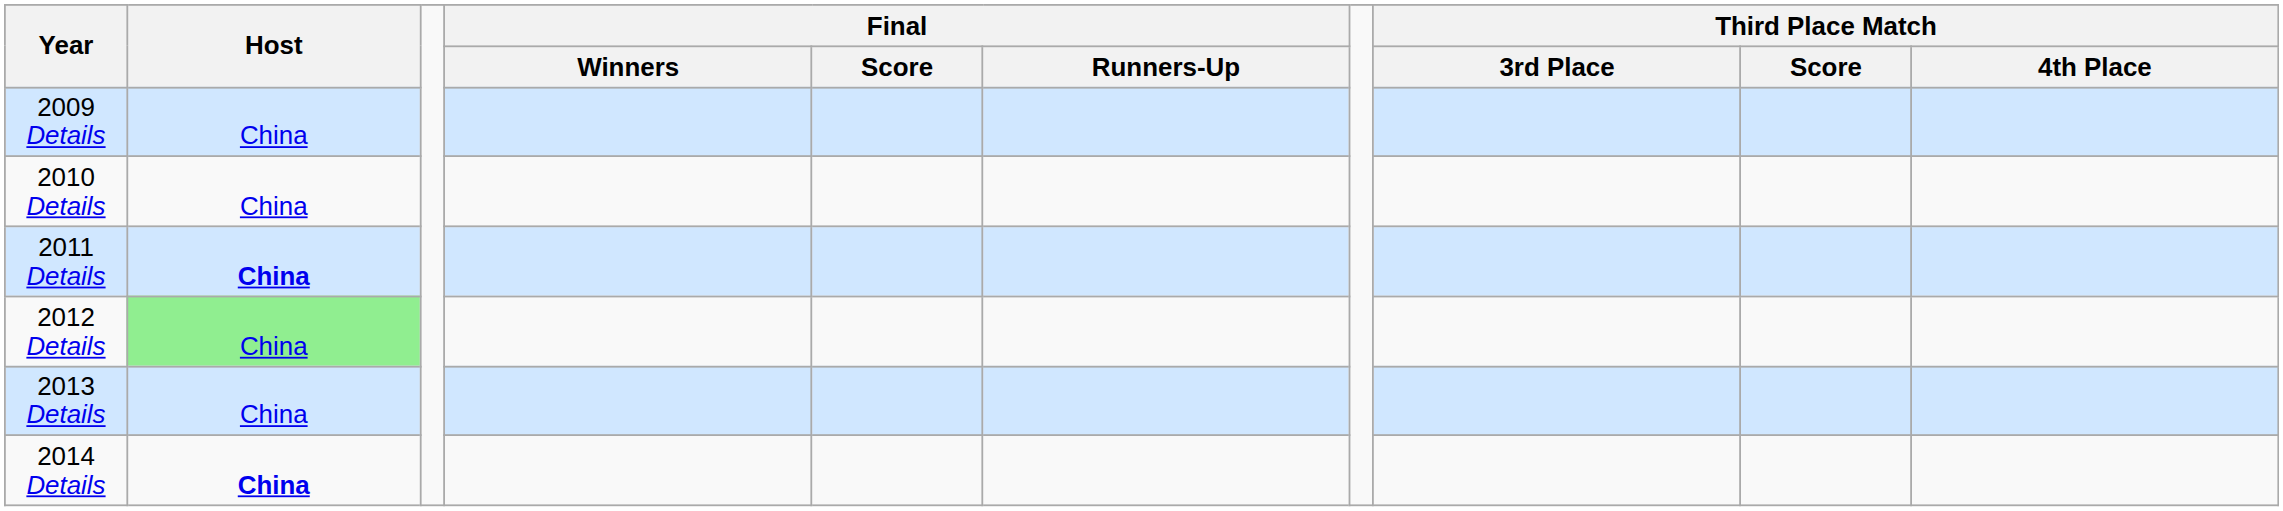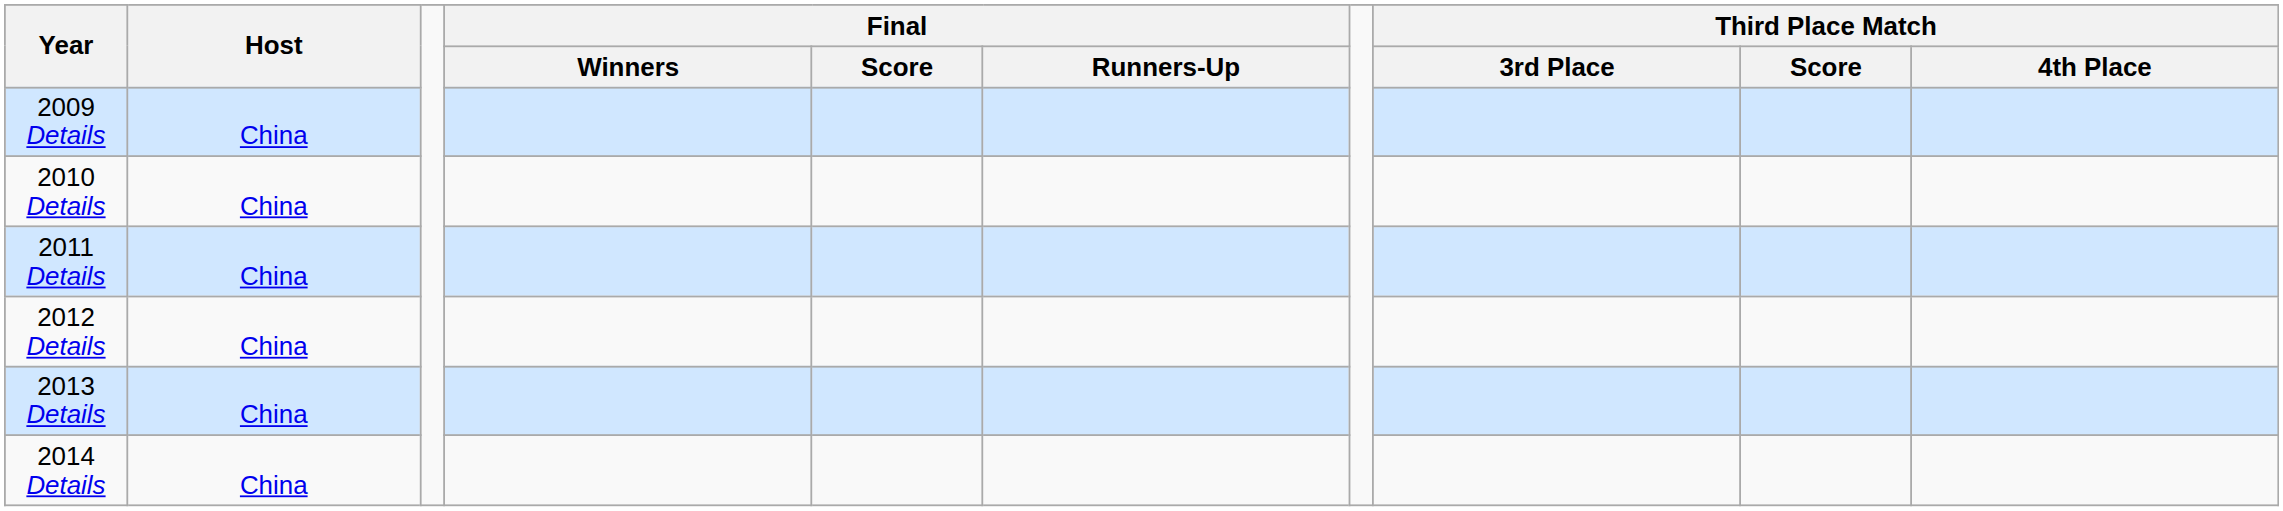(274, 276) bold -> (274, 276) normal
(274, 346) lightgreen background -> (274, 346) no background
(274, 485) bold -> (274, 485) normal
